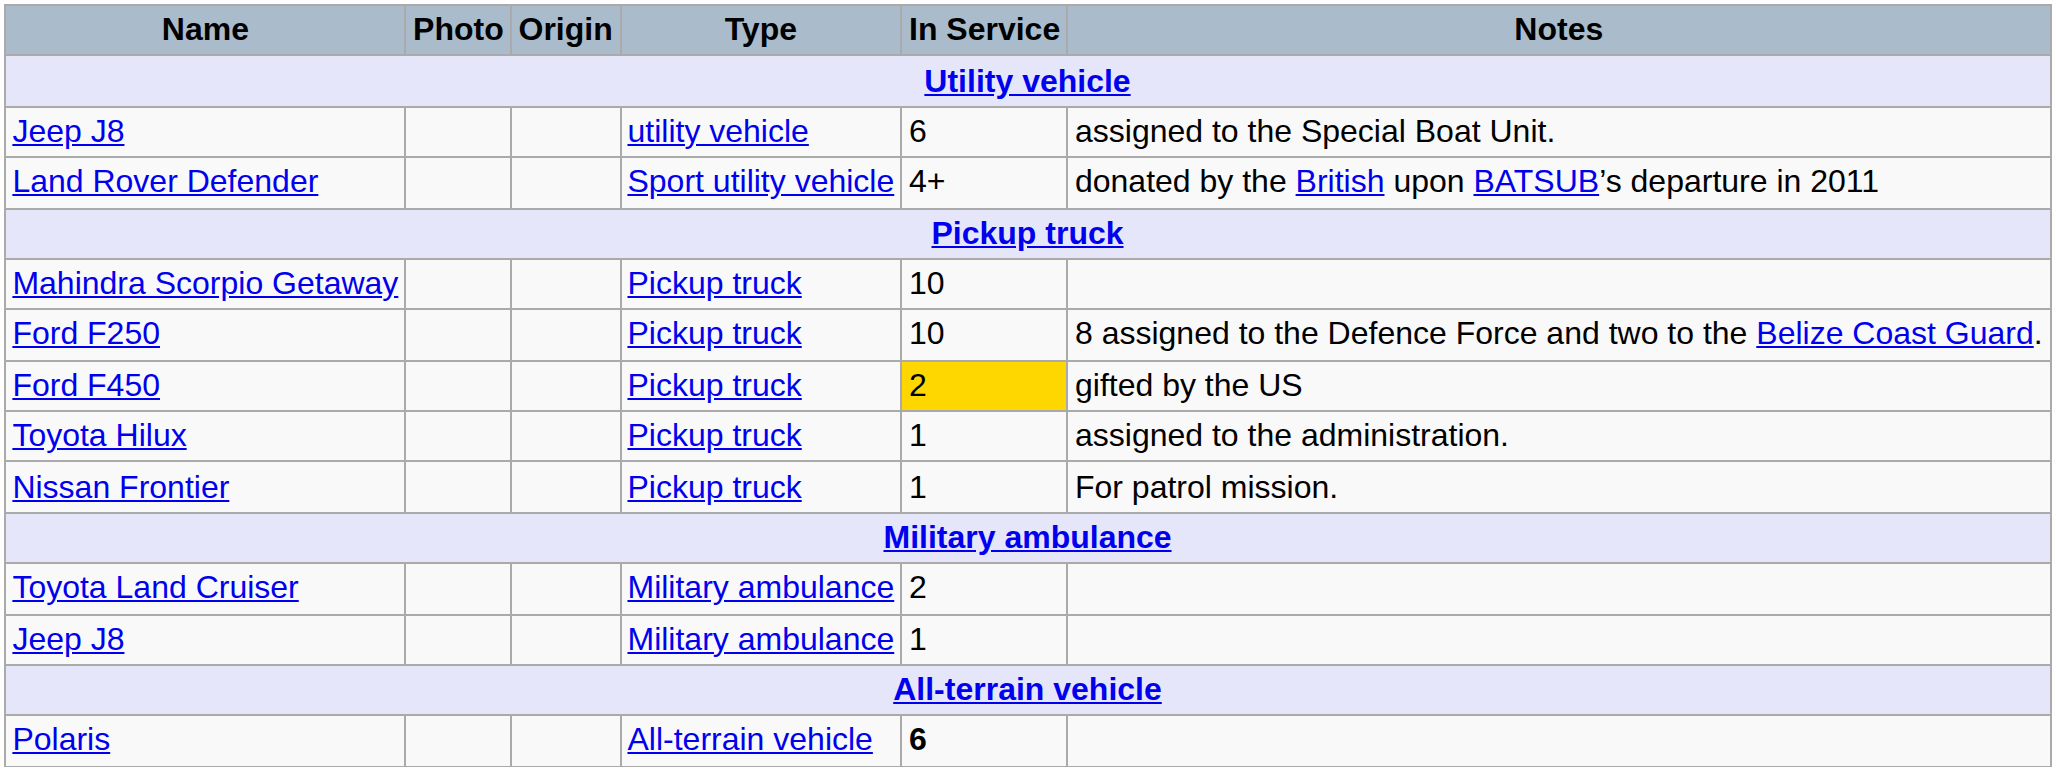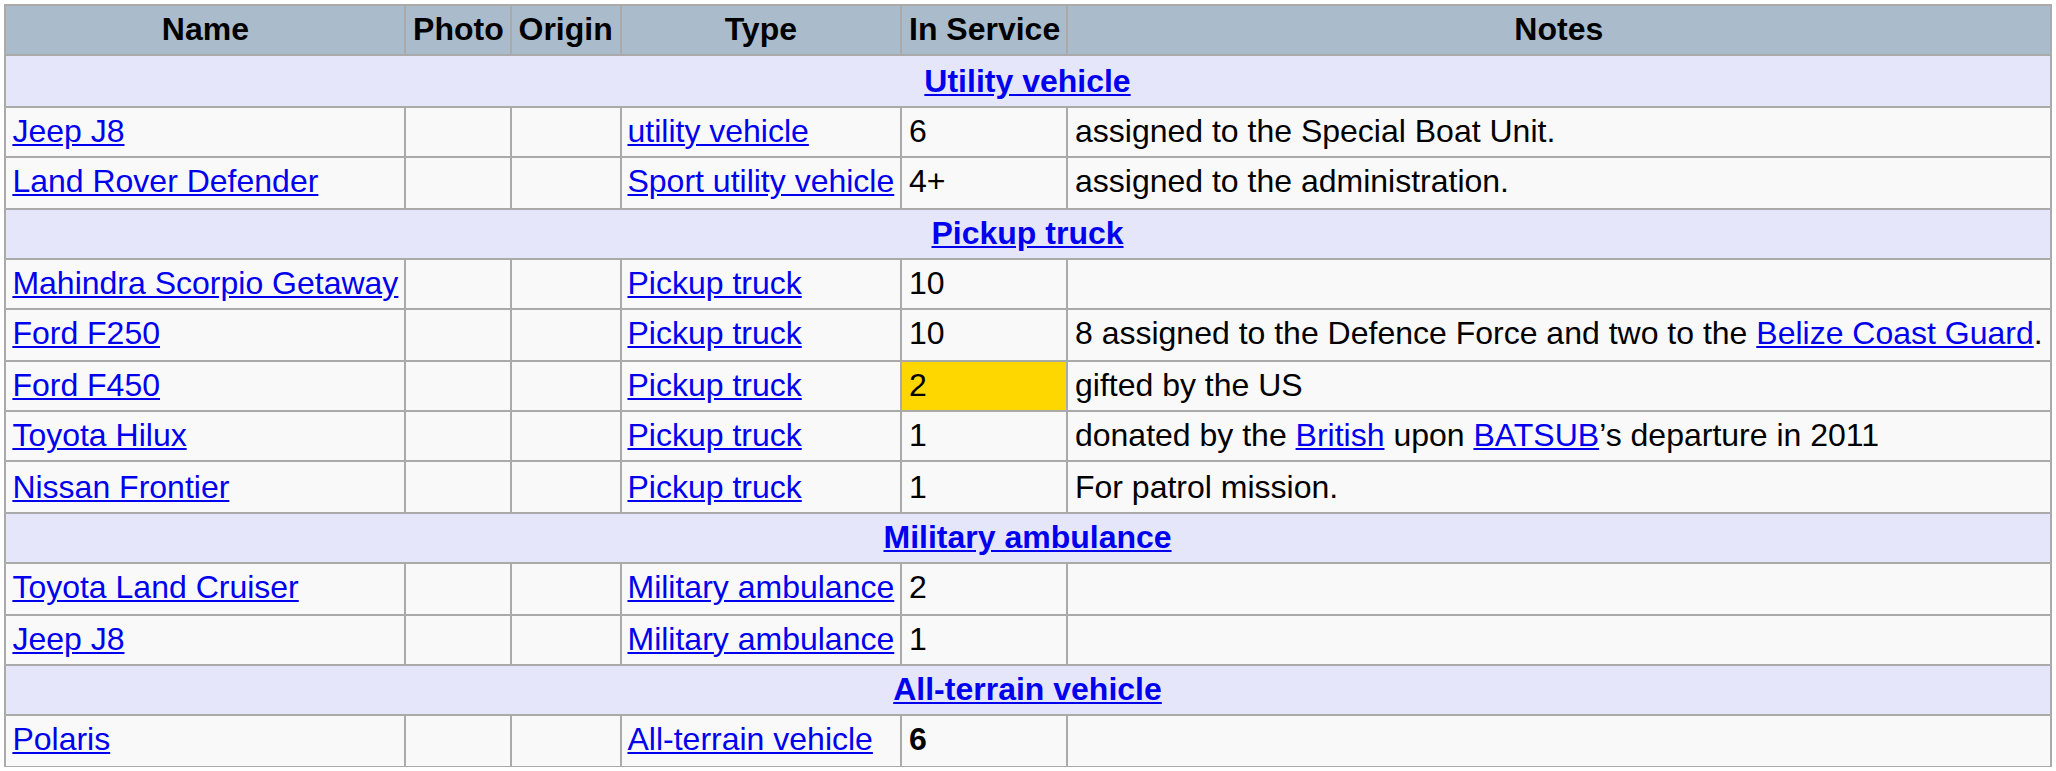(1477, 182) donated by the British upon BATSUB’s departure in 2011 -> (1292, 182) assigned to the administration.
(1292, 435) assigned to the administration. -> (1477, 435) donated by the British upon BATSUB’s departure in 2011
